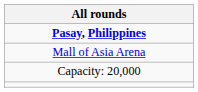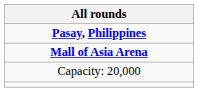(99, 52) normal -> (99, 52) bold
